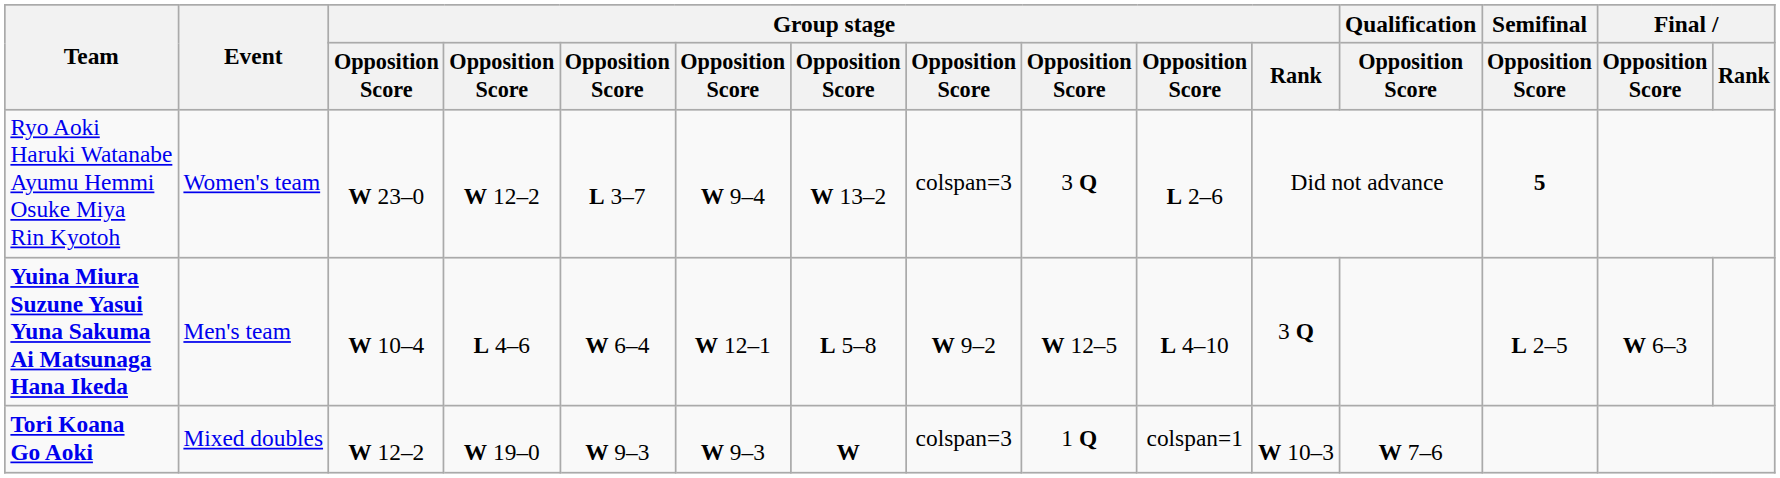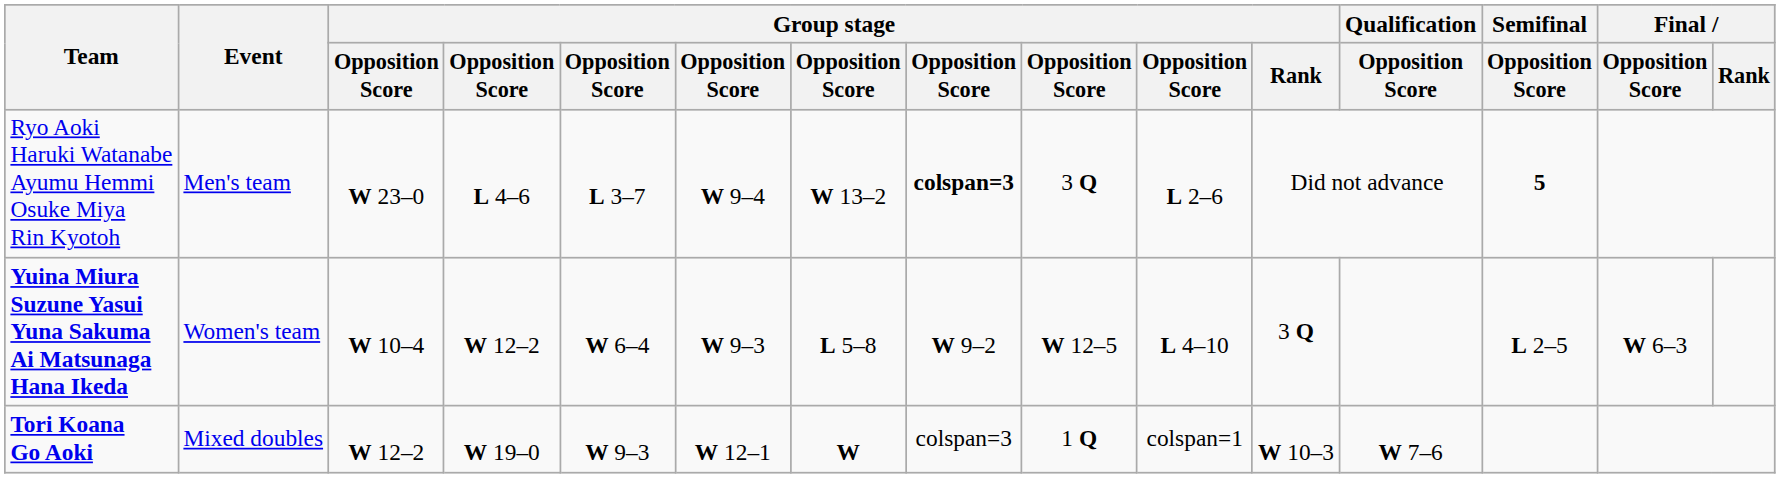(252, 182) Women's team -> (237, 182) Men's team
(502, 196) W 12–2 -> (502, 196) L 4–6
(964, 182) normal -> (964, 182) bold
(237, 331) Men's team -> (252, 331) Women's team
(502, 345) L 4–6 -> (502, 345) W 12–2
(733, 345) W 12–1 -> (733, 345) W 9–3
(733, 452) W 9–3 -> (733, 452) W 12–1
